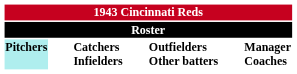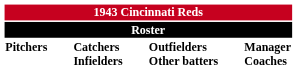(26, 47) paleturquoise background -> (26, 47) no background
